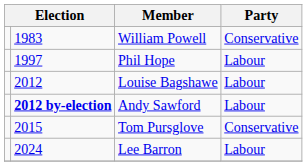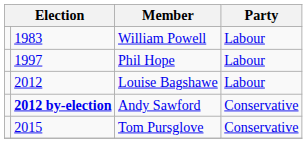(261, 37) Conservative -> (245, 37) Labour
(245, 104) Labour -> (261, 104) Conservative
- row: (150, 149)
